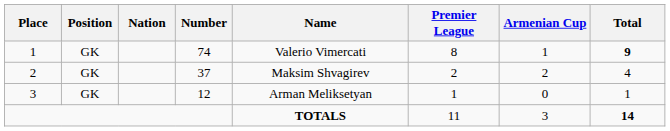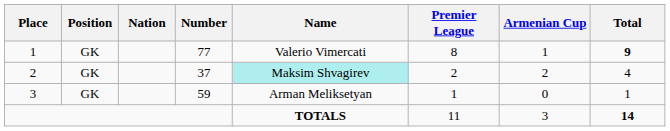(204, 51) 74 -> (204, 51) 77
(320, 73) no background -> (320, 73) paleturquoise background
(204, 94) 12 -> (204, 94) 59
